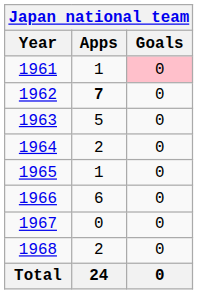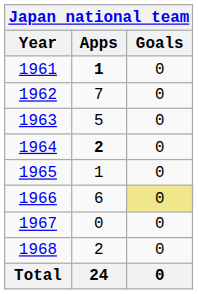(99, 69) normal -> (99, 69) bold
(160, 69) pink background -> (160, 69) no background
(99, 95) bold -> (99, 95) normal
(99, 147) normal -> (99, 147) bold
(160, 198) no background -> (160, 198) khaki background
